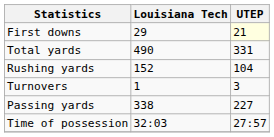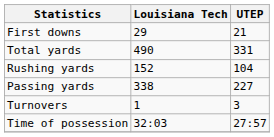(240, 32) lightyellow background -> (240, 32) no background
rows swapped: (51, 105) <-> (37, 87)
